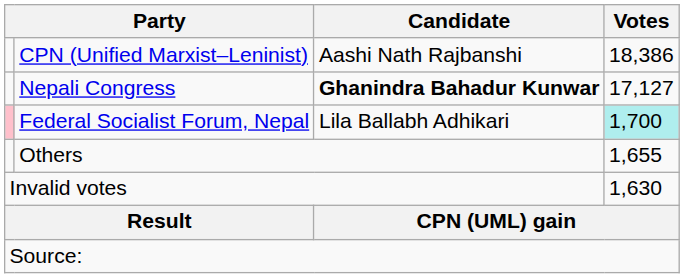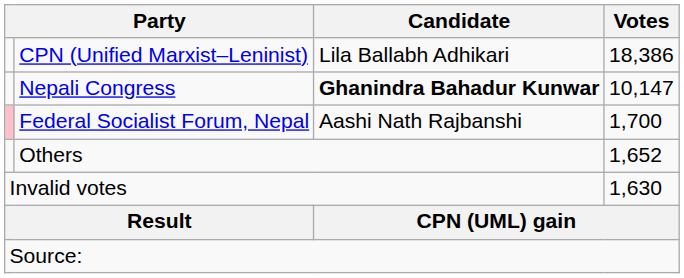(420, 54) Aashi Nath Rajbanshi -> (414, 54) Lila Ballabh Adhikari
(641, 88) 17,127 -> (641, 88) 10,147
(414, 121) Lila Ballabh Adhikari -> (420, 121) Aashi Nath Rajbanshi
(636, 121) paleturquoise background -> (636, 121) no background
(636, 155) 1,655 -> (636, 155) 1,652
